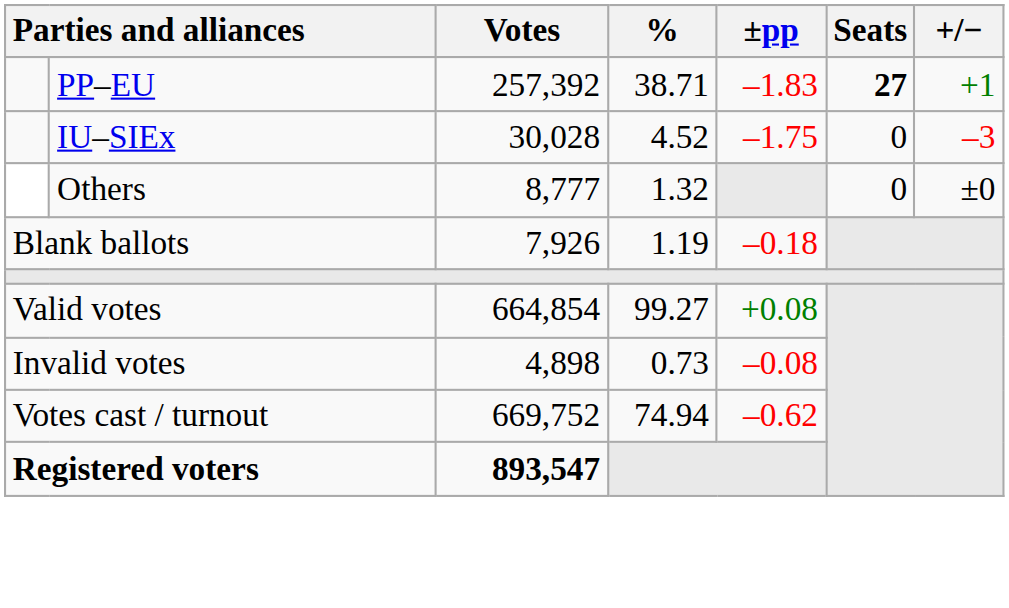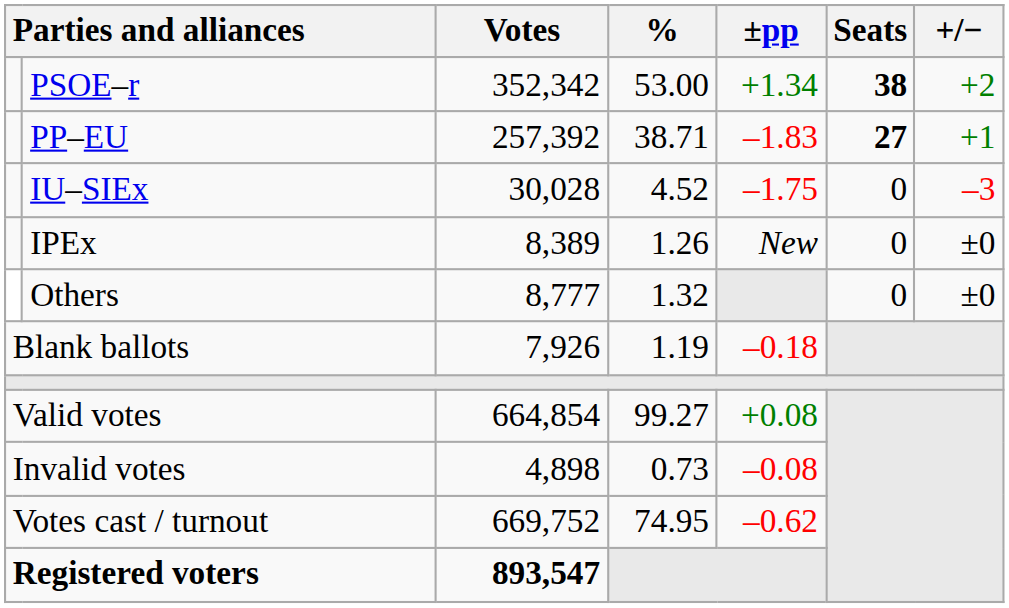+ row: (85, 83)
+ row: (63, 242)
(672, 415) 74.94 -> (672, 521) 74.95
